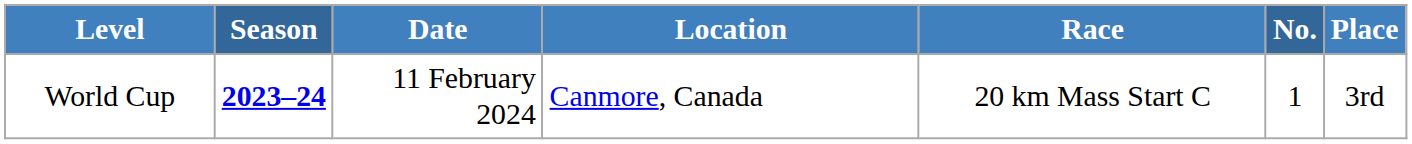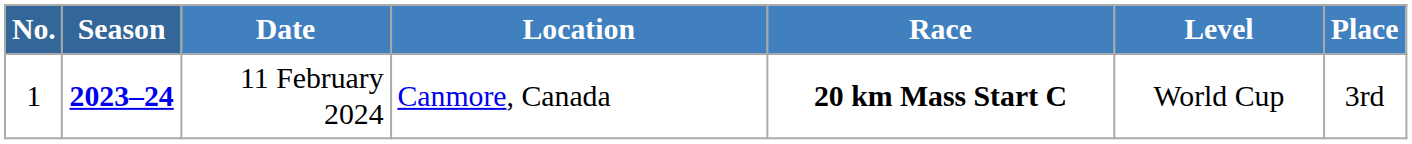columns swapped: (1295, 29) <-> (110, 29)
(1093, 96) normal -> (940, 96) bold
